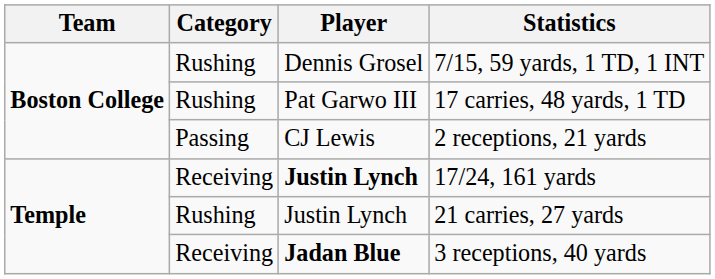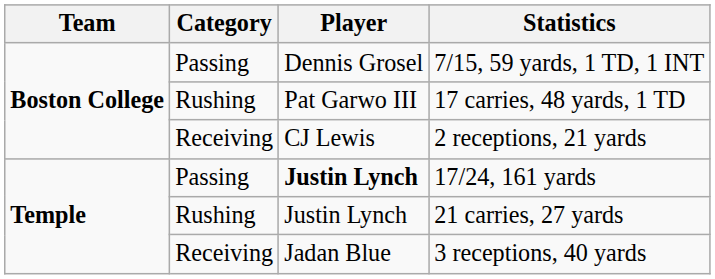(215, 62) Rushing -> (212, 62) Passing
(212, 138) Passing -> (224, 138) Receiving
(224, 177) Receiving -> (212, 177) Passing
(342, 253) bold -> (338, 253) normal
